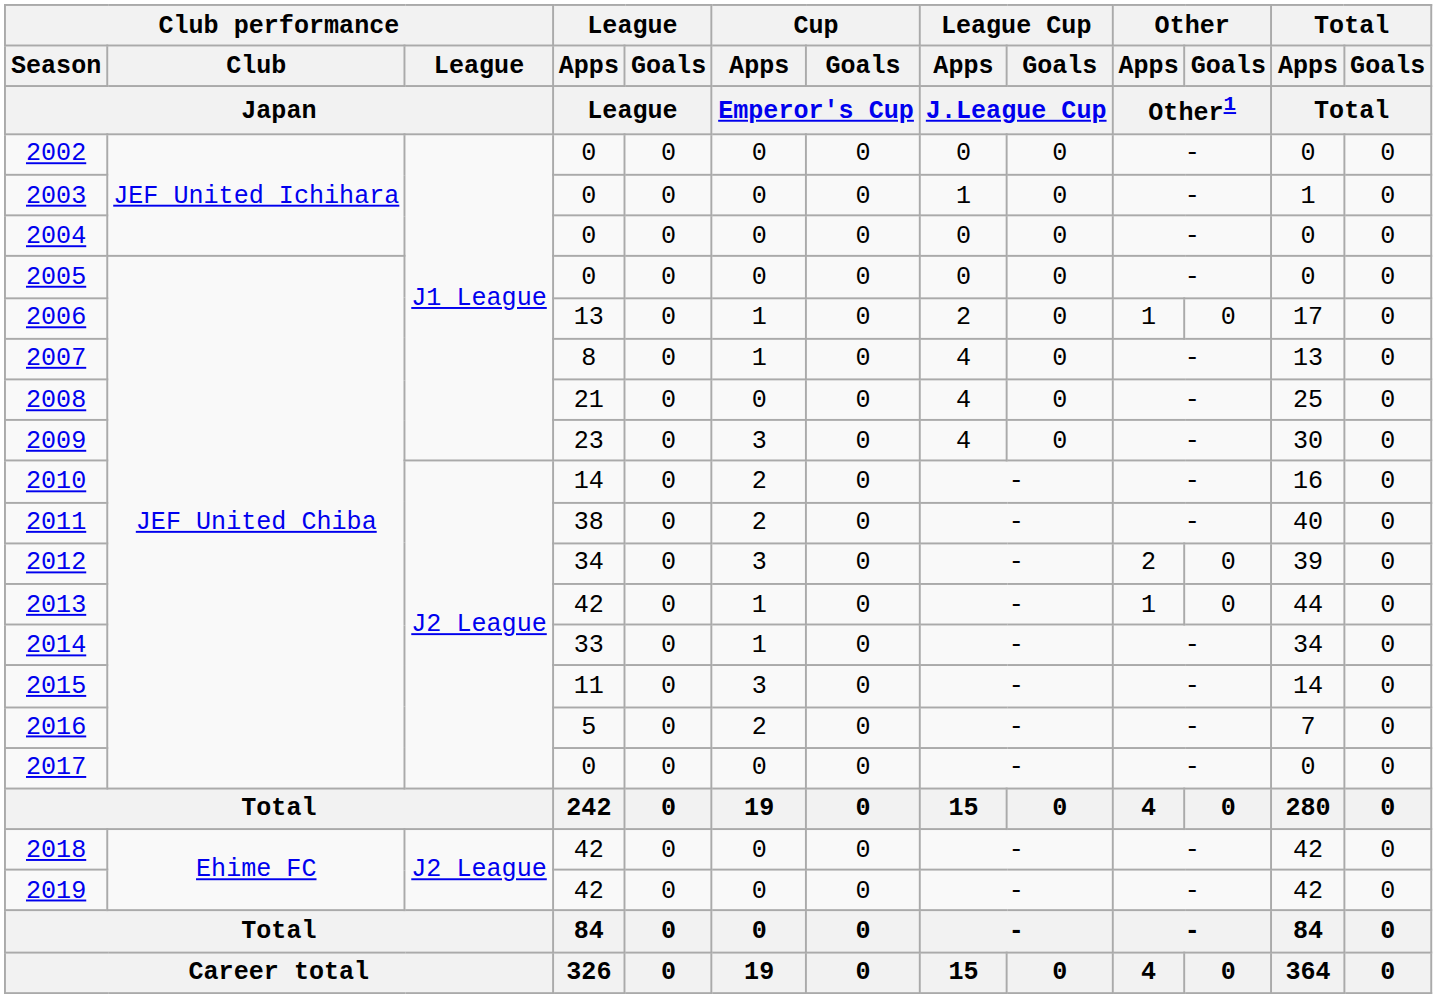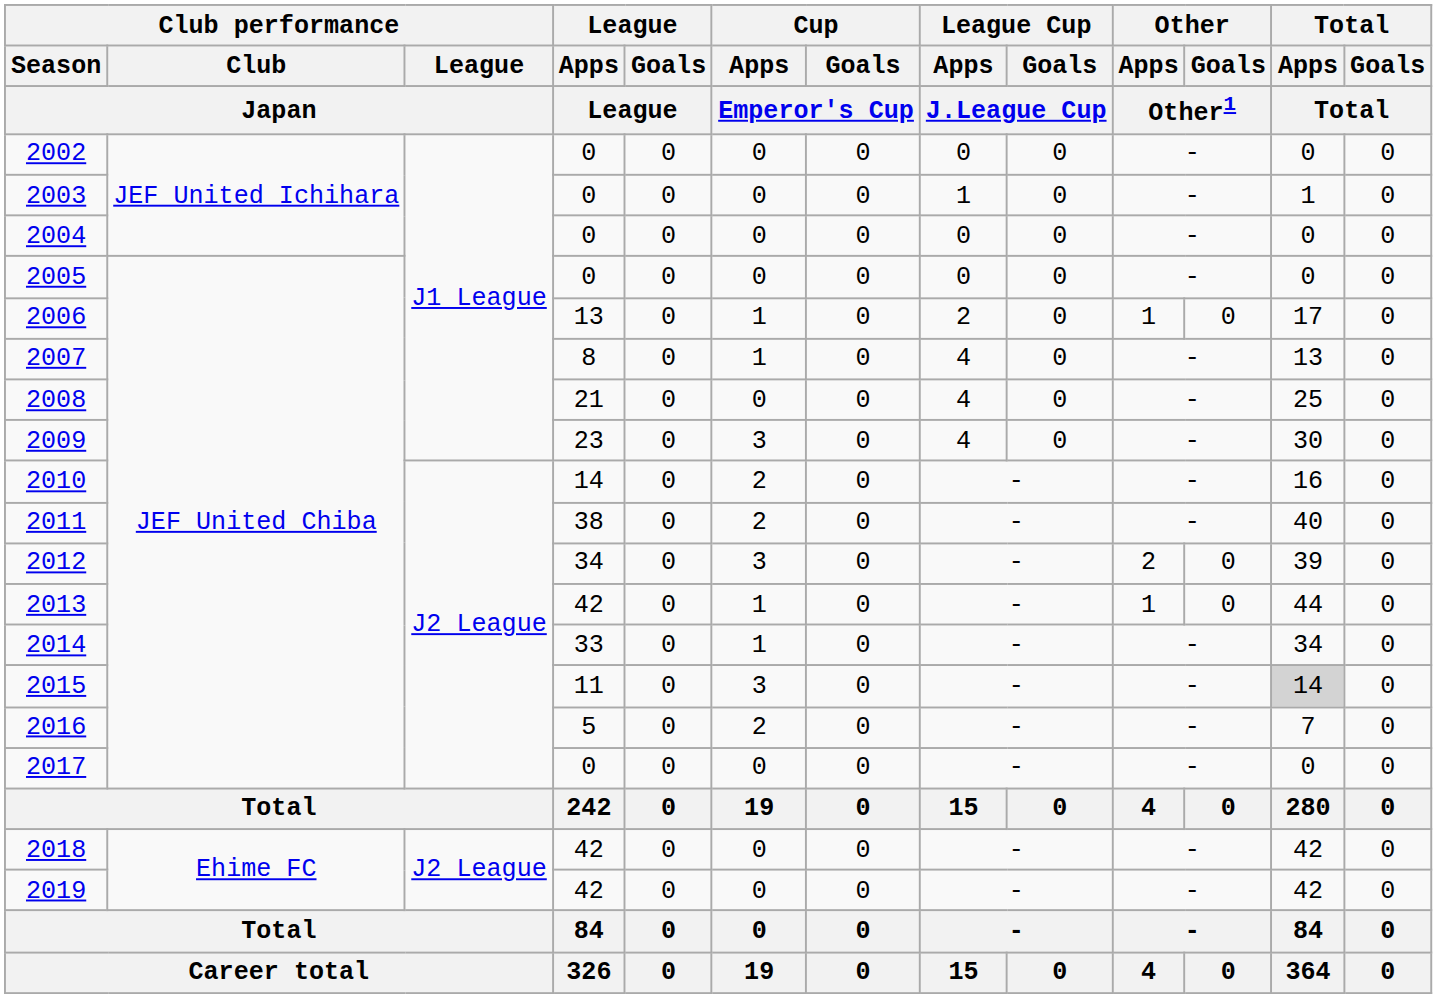(1308, 686) no background -> (1308, 686) lightgrey background
